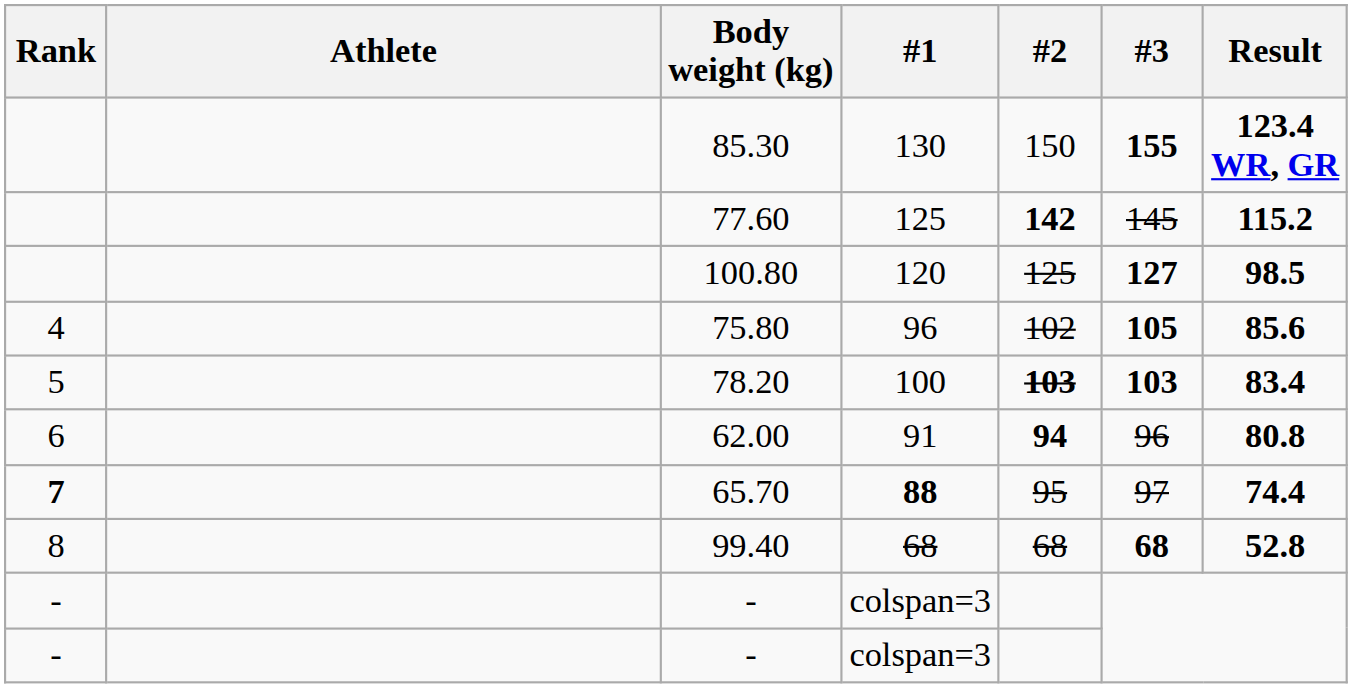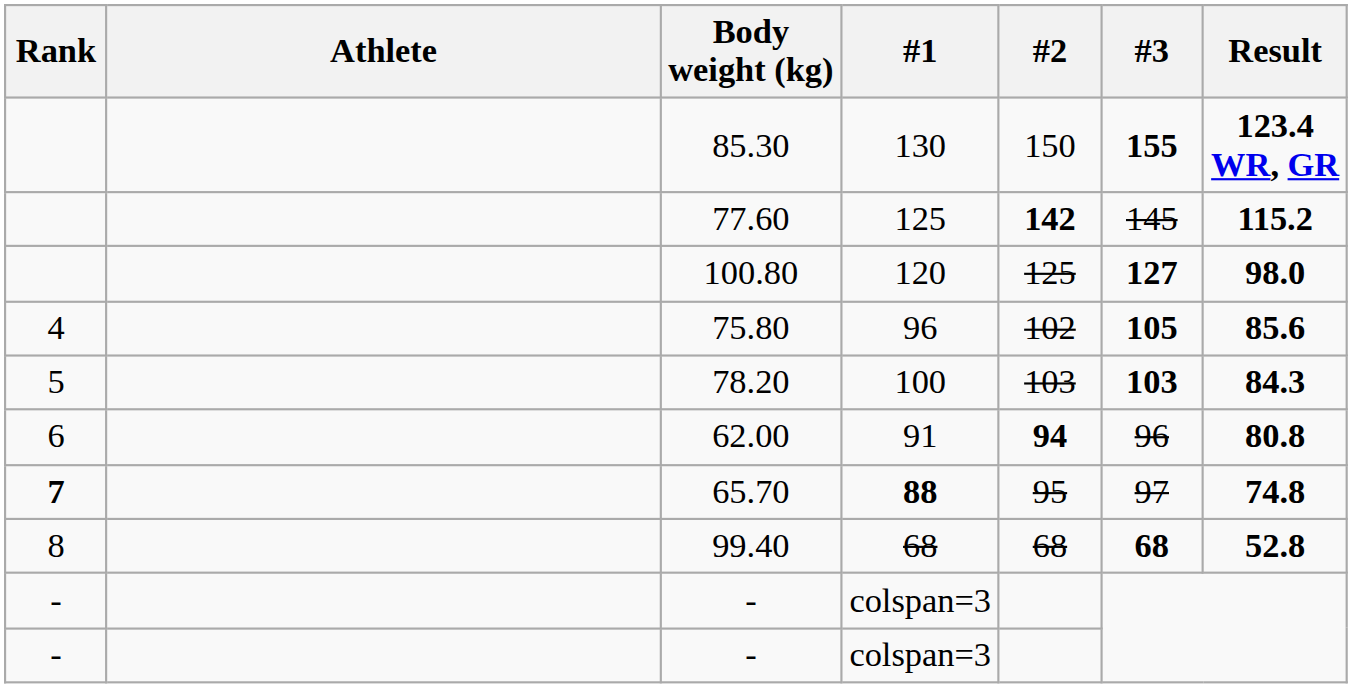(1275, 272) 98.5 -> (1275, 272) 98.0
(1050, 381) bold -> (1050, 381) normal
(1275, 381) 83.4 -> (1275, 381) 84.3
(1275, 491) 74.4 -> (1275, 491) 74.8
